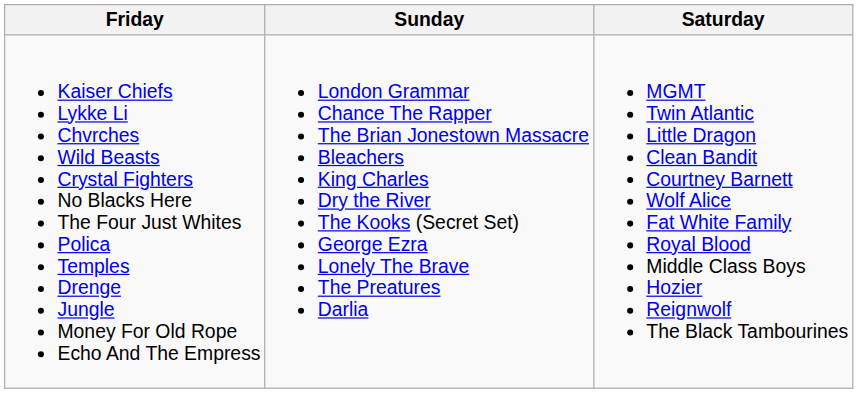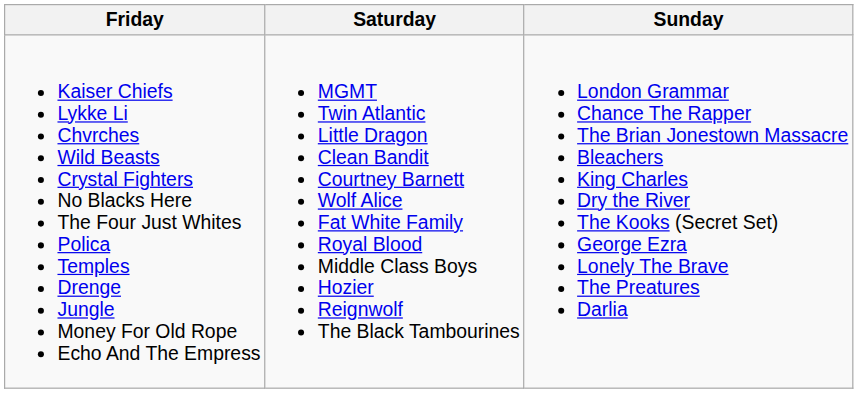columns swapped: (723, 19) <-> (429, 19)
